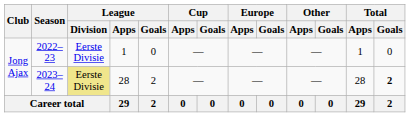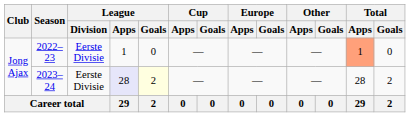(360, 52) no background -> (360, 52) lightsalmon background
(89, 80) khaki background -> (89, 80) no background
(124, 80) no background -> (124, 80) lavender background
(153, 80) no background -> (153, 80) lightyellow background
(390, 80) bold -> (390, 80) normal
